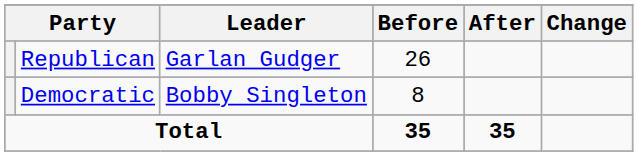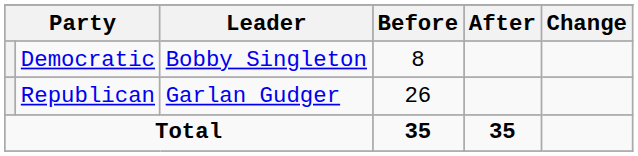rows swapped: (88, 60) <-> (88, 96)
